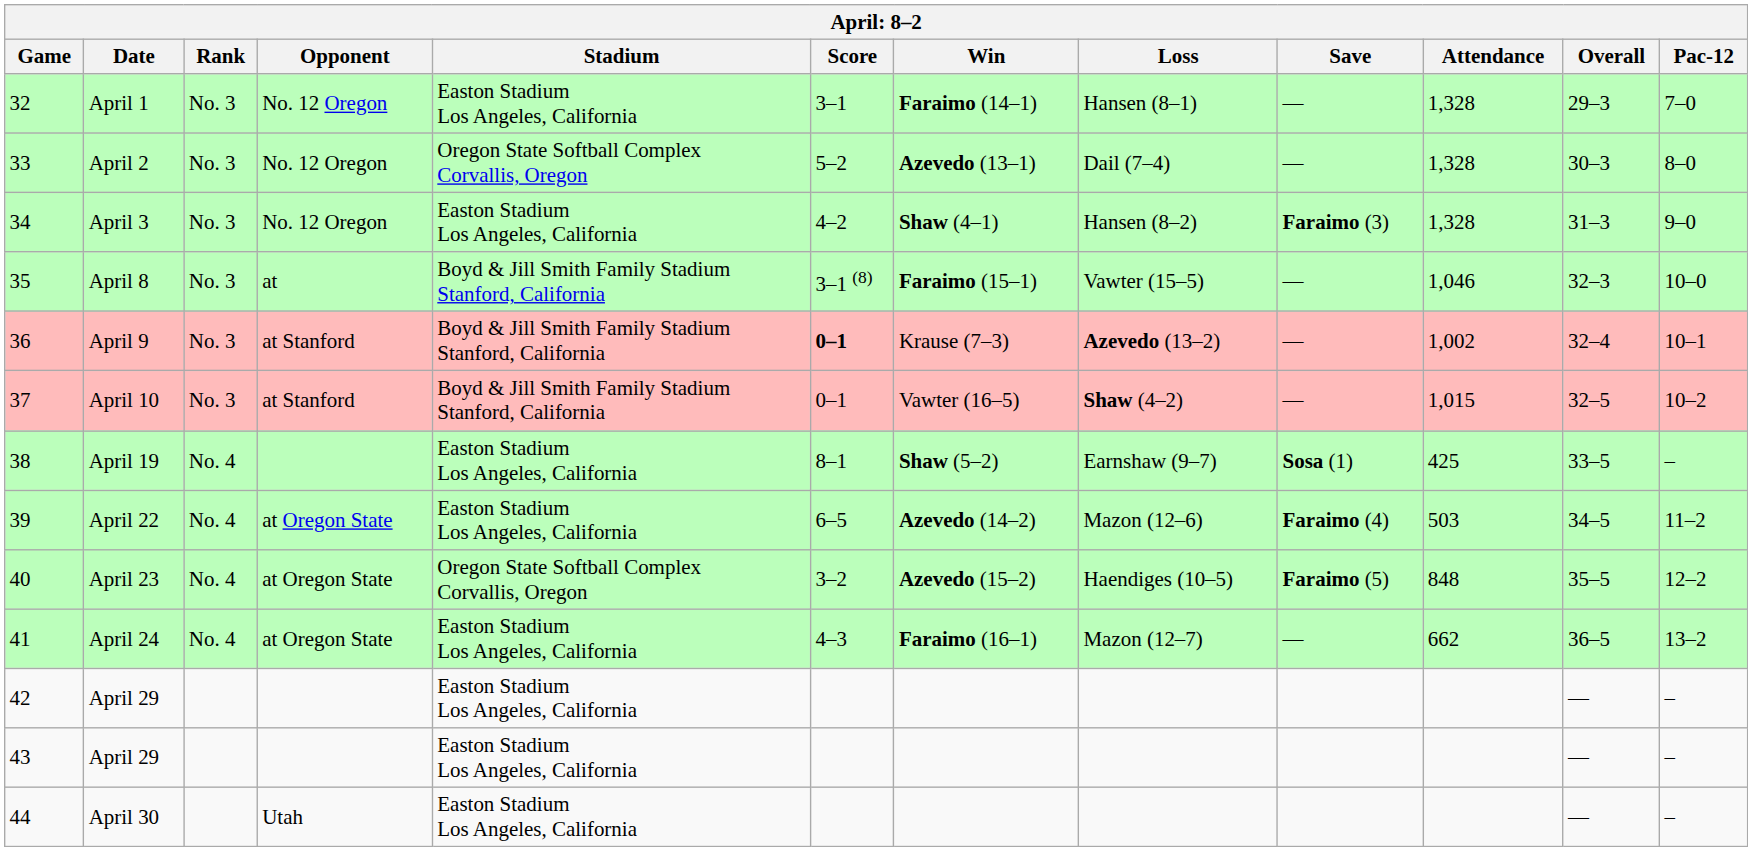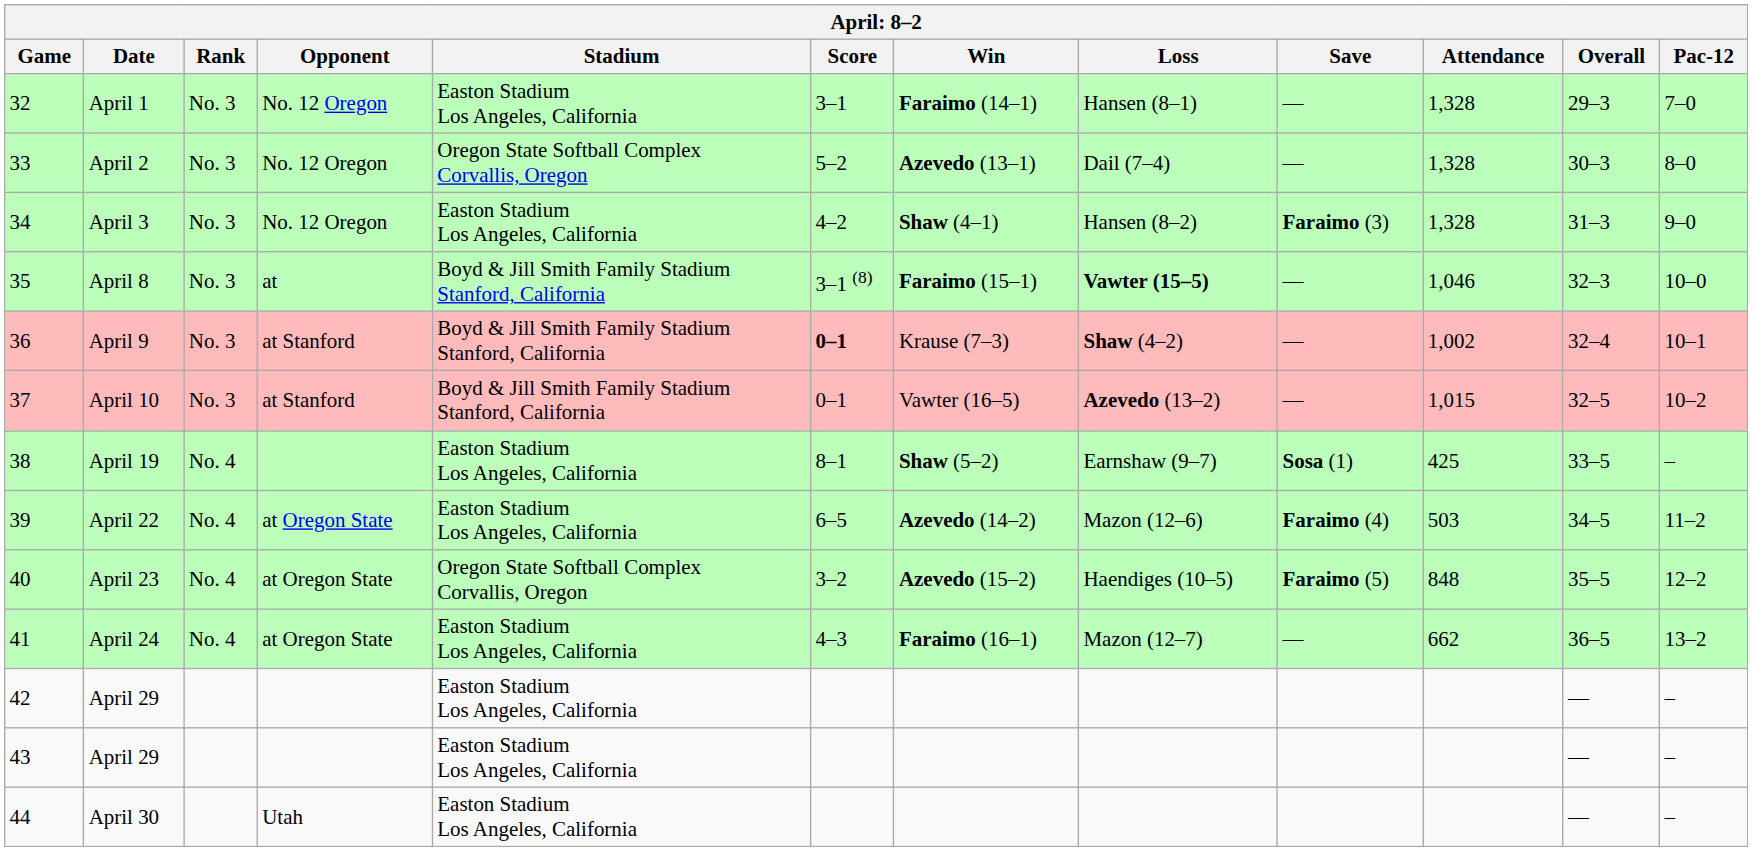(1144, 281) normal -> (1146, 281) bold
(1152, 341) Azevedo (13–2) -> (1133, 341) Shaw (4–2)
(1133, 400) Shaw (4–2) -> (1152, 400) Azevedo (13–2)
